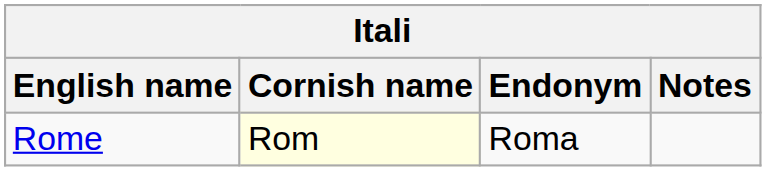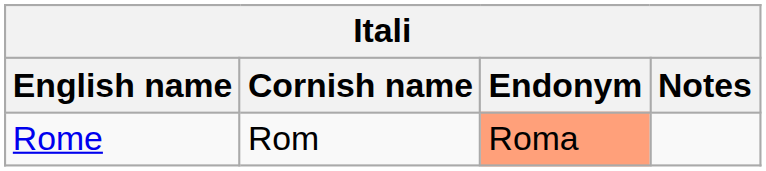(284, 138) lightyellow background -> (284, 138) no background
(534, 138) no background -> (534, 138) lightsalmon background
